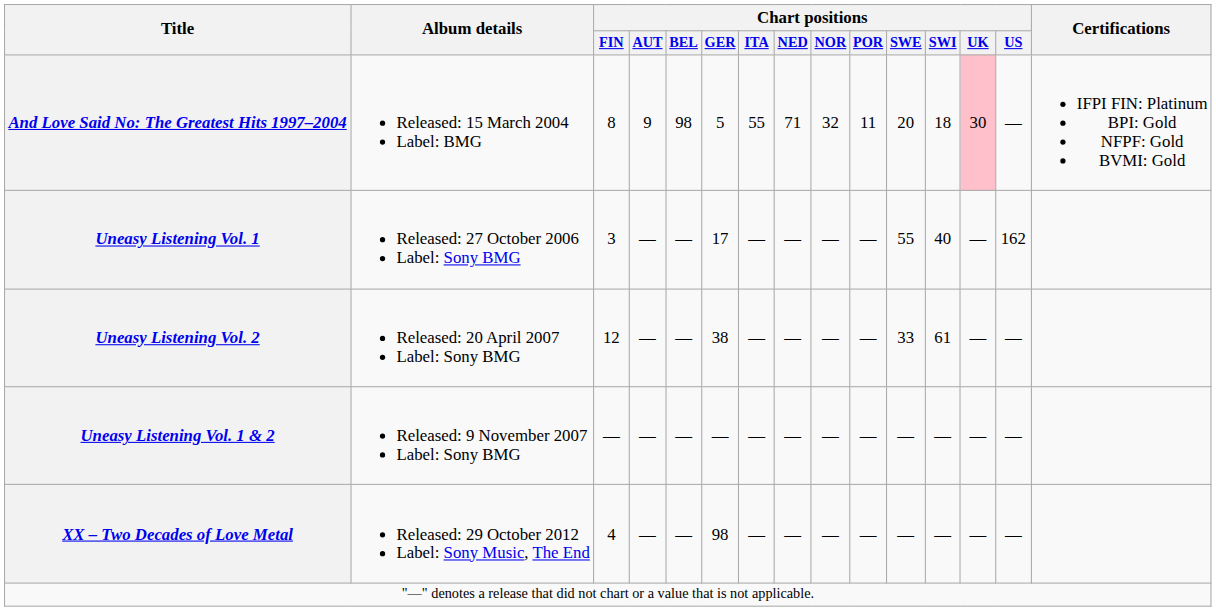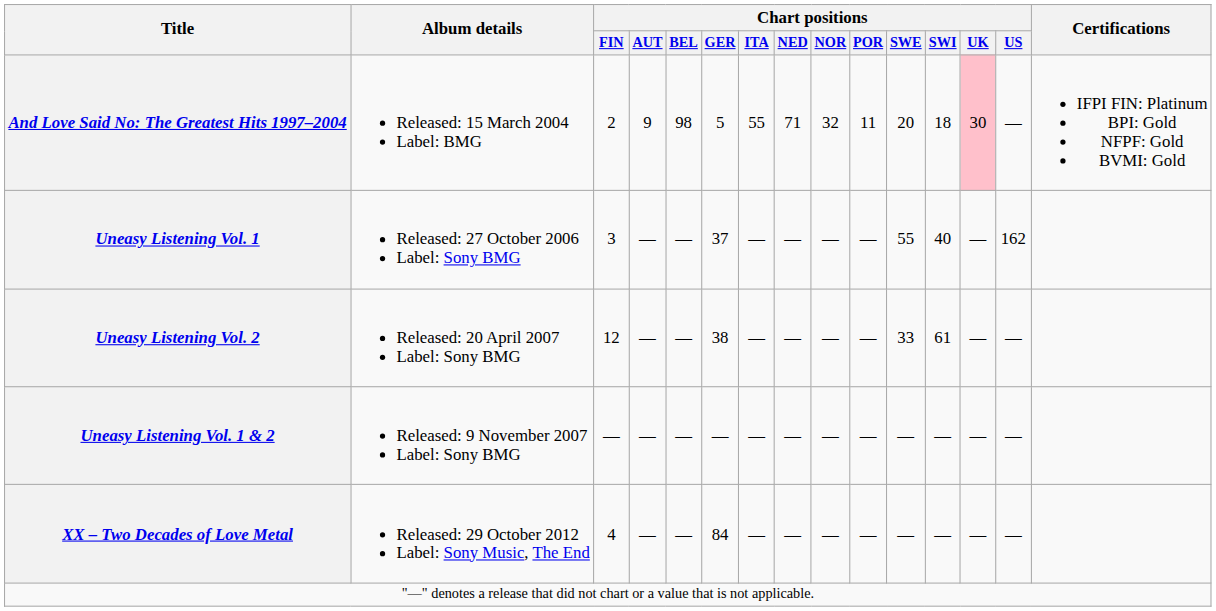(611, 122) 8 -> (611, 122) 2
(720, 239) 17 -> (720, 239) 37
(720, 533) 98 -> (720, 533) 84
